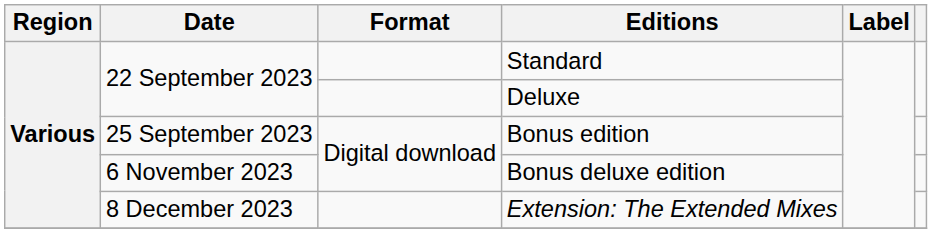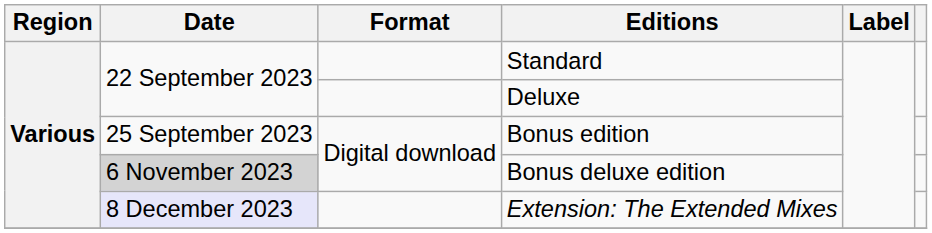(199, 172) no background -> (199, 172) lightgrey background
(199, 209) no background -> (199, 209) lavender background
